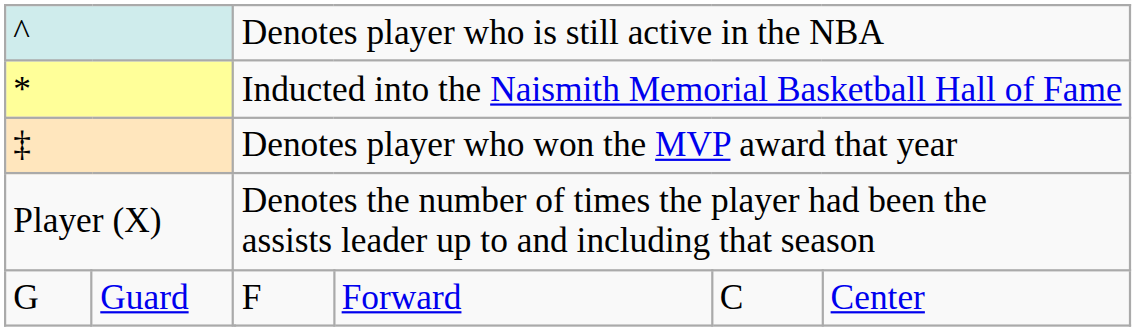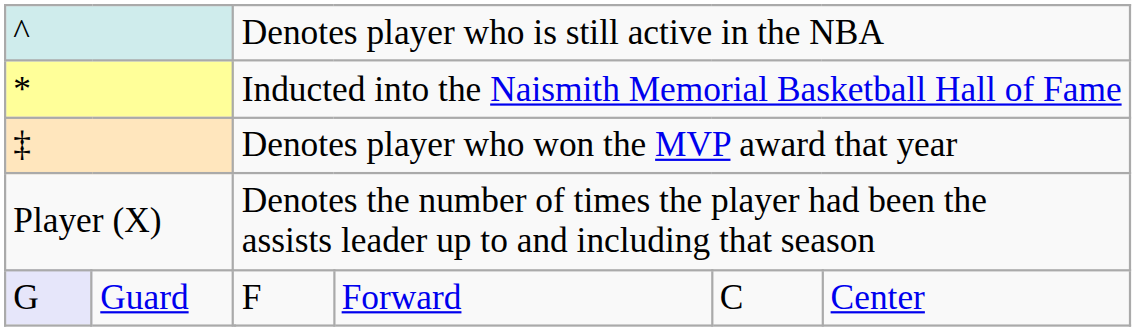(26, 296) no background -> (26, 296) lavender background
